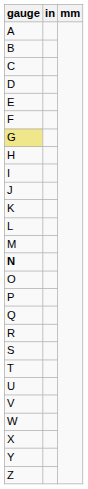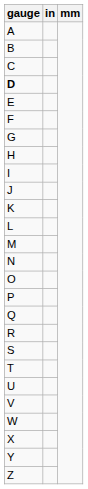(11, 84) normal -> (11, 84) bold
(11, 137) khaki background -> (11, 137) no background
(11, 262) bold -> (11, 262) normal
